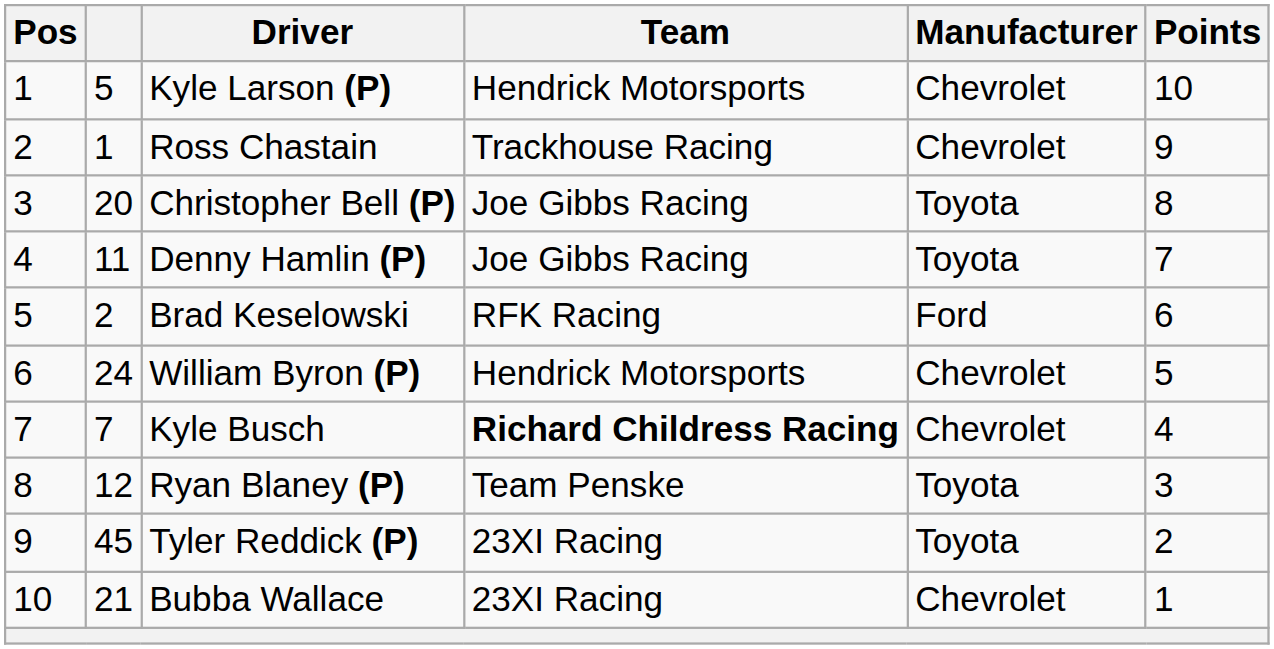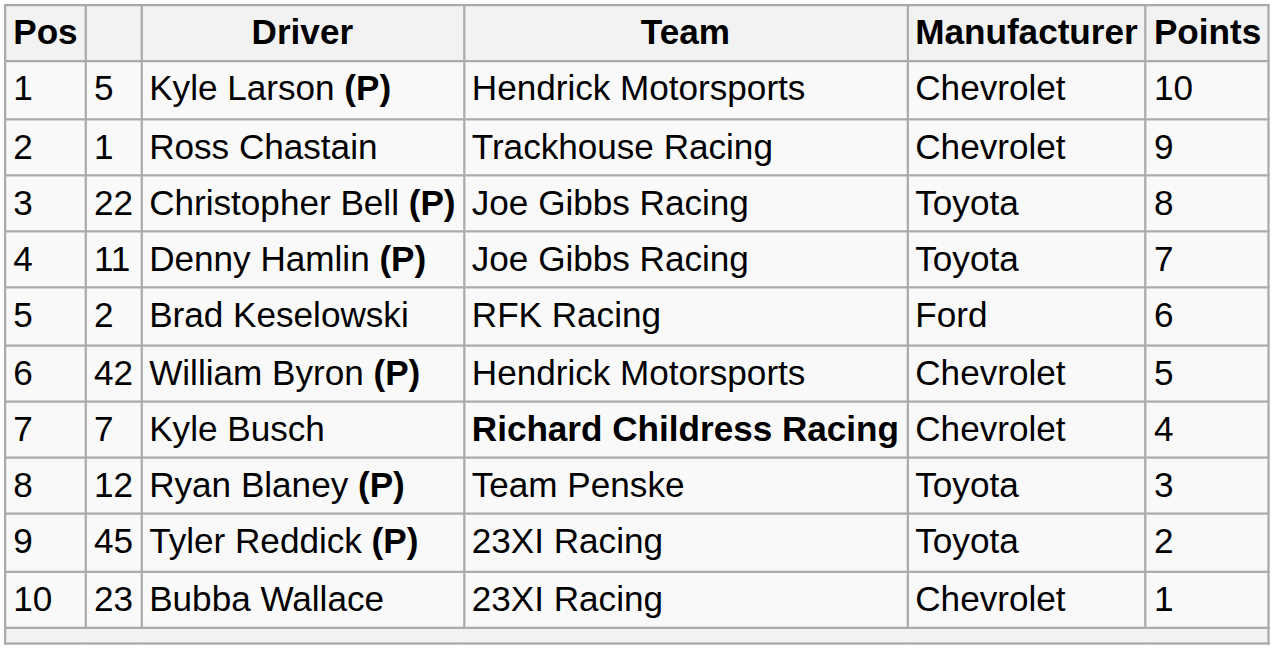(113, 202) 20 -> (113, 202) 22
(113, 371) 24 -> (113, 371) 42
(113, 598) 21 -> (113, 598) 23
